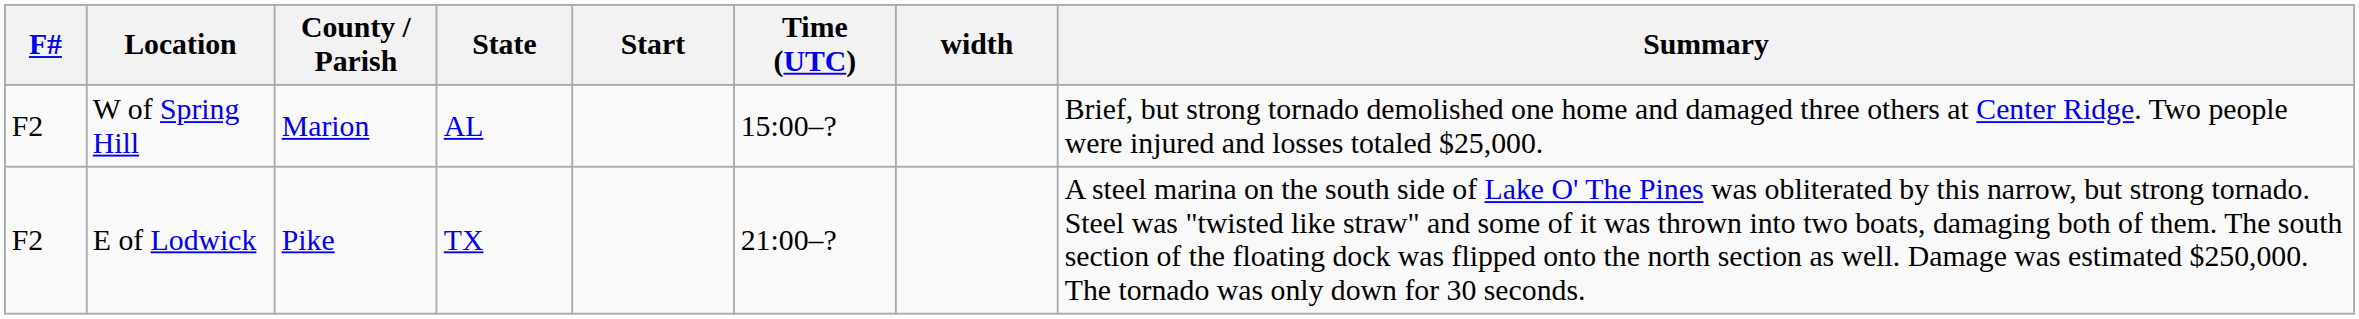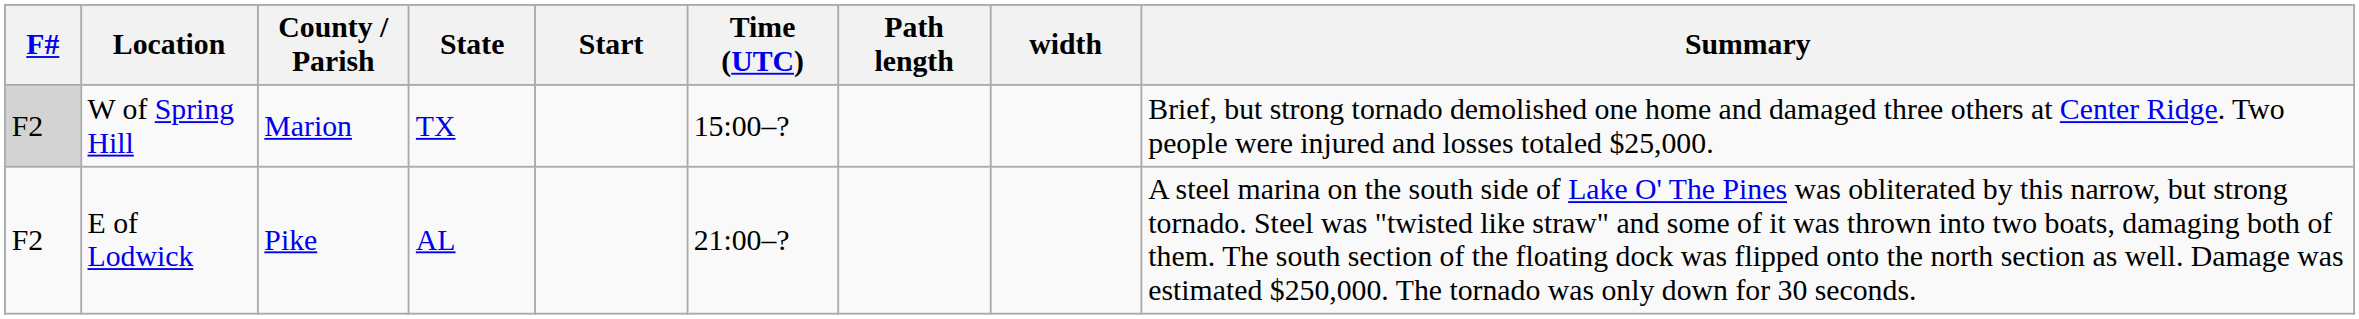+ column: (914, 44)
(28, 125) no background -> (28, 125) lightgrey background
(464, 125) AL -> (436, 125) TX
(464, 239) TX -> (436, 239) AL
